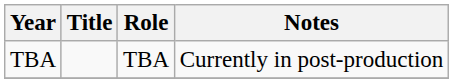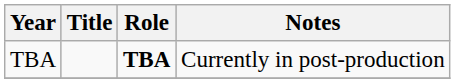(146, 59) normal -> (147, 59) bold
